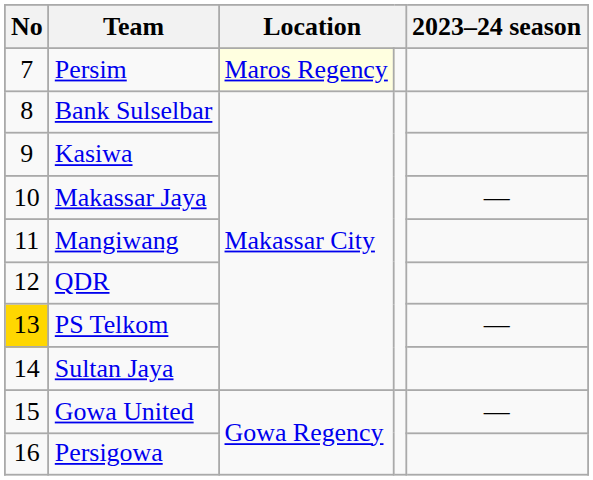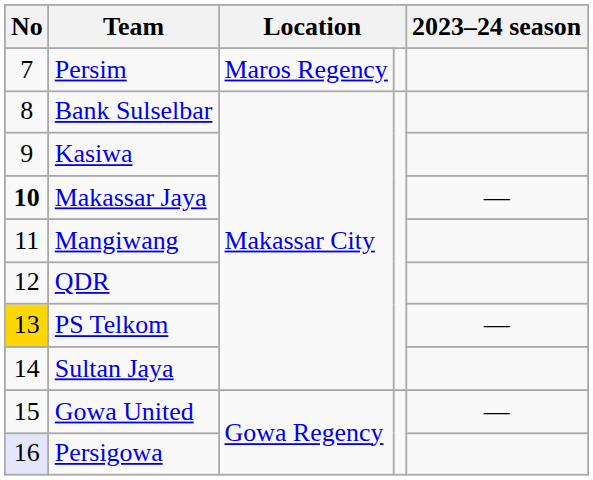(306, 69) lightyellow background -> (306, 69) no background
(27, 197) normal -> (27, 197) bold
(27, 453) no background -> (27, 453) lavender background
